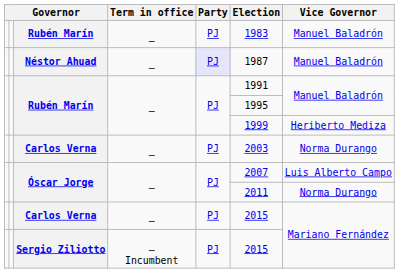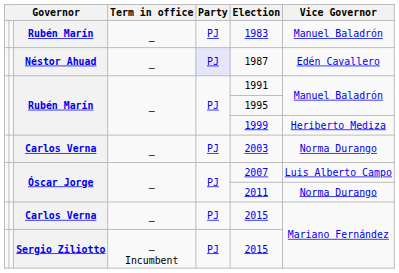(338, 62) Manuel Baladrón -> (338, 62) Edén Cavallero
